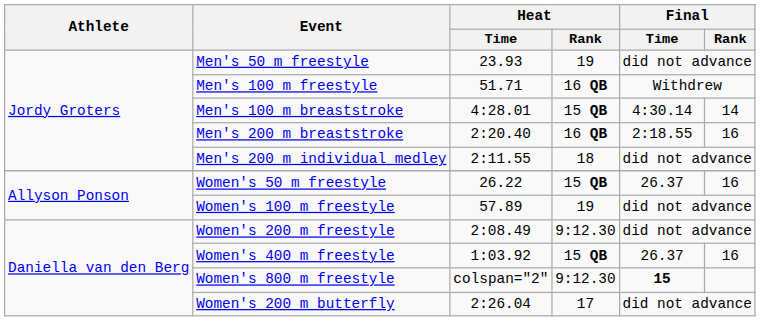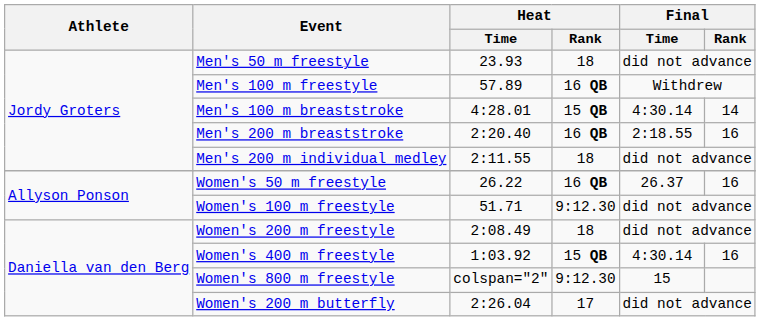(585, 62) 19 -> (585, 62) 18
(501, 86) 51.71 -> (501, 86) 57.89
(585, 183) 15 QB -> (585, 183) 16 QB
(501, 207) 57.89 -> (501, 207) 51.71
(585, 207) 19 -> (585, 207) 9:12.30
(585, 231) 9:12.30 -> (585, 231) 18
(662, 255) 26.37 -> (662, 255) 4:30.14
(662, 280) bold -> (662, 280) normal
